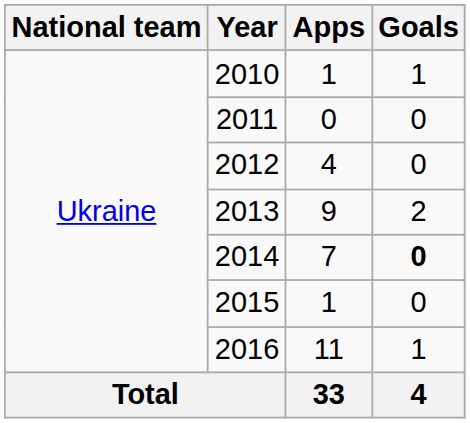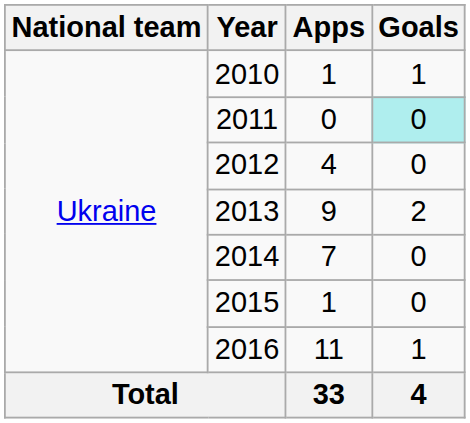(419, 119) no background -> (419, 119) paleturquoise background
(419, 257) bold -> (419, 257) normal
